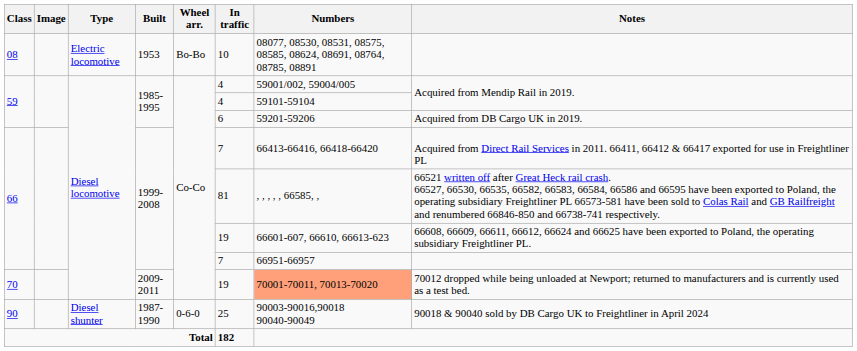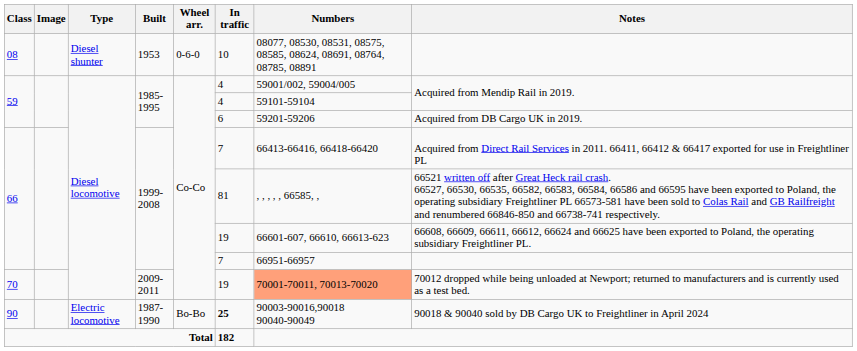(95, 54) Electric locomotive -> (87, 54) Diesel shunter
(191, 54) Bo-Bo -> (188, 54) 0-6-0
(87, 314) Diesel shunter -> (95, 314) Electric locomotive
(188, 314) 0-6-0 -> (191, 314) Bo-Bo
(223, 314) normal -> (223, 314) bold
